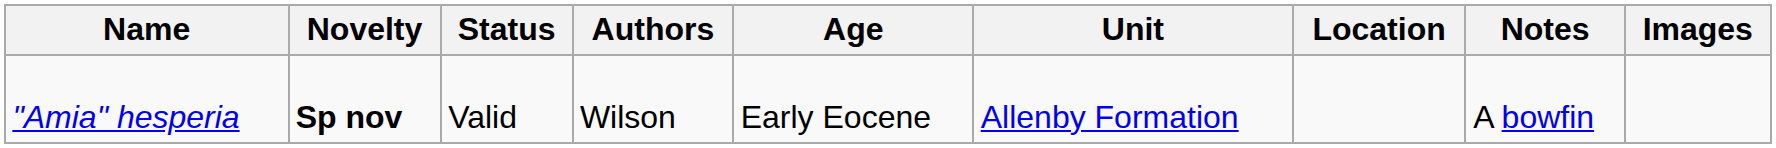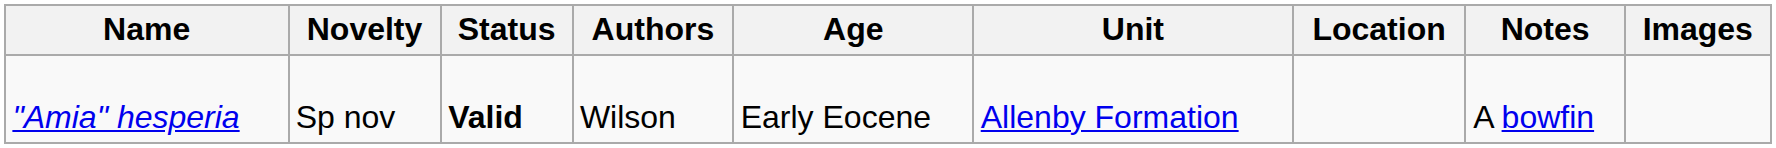(349, 116) bold -> (345, 116) normal
(483, 116) normal -> (486, 116) bold
